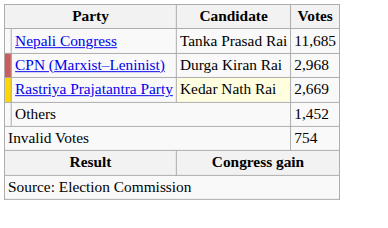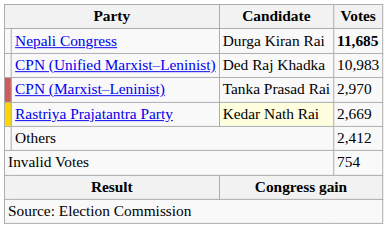(234, 41) Tanka Prasad Rai -> (274, 41) Durga Kiran Rai
(315, 41) normal -> (358, 41) bold
+ row: (115, 65)
(231, 65) Durga Kiran Rai -> (276, 89) Tanka Prasad Rai
(312, 65) 2,968 -> (354, 89) 2,970
(312, 114) 1,452 -> (354, 138) 2,412
